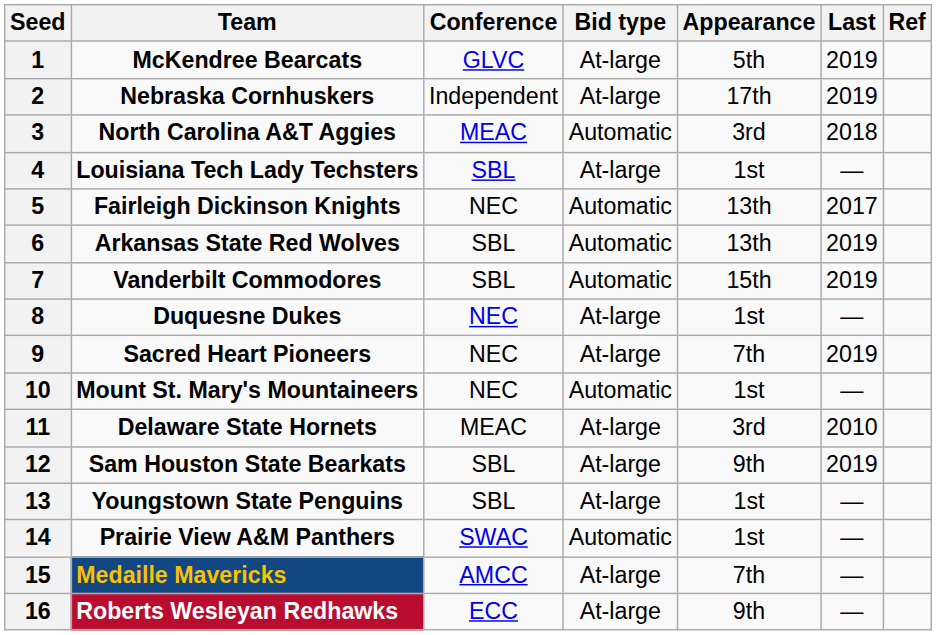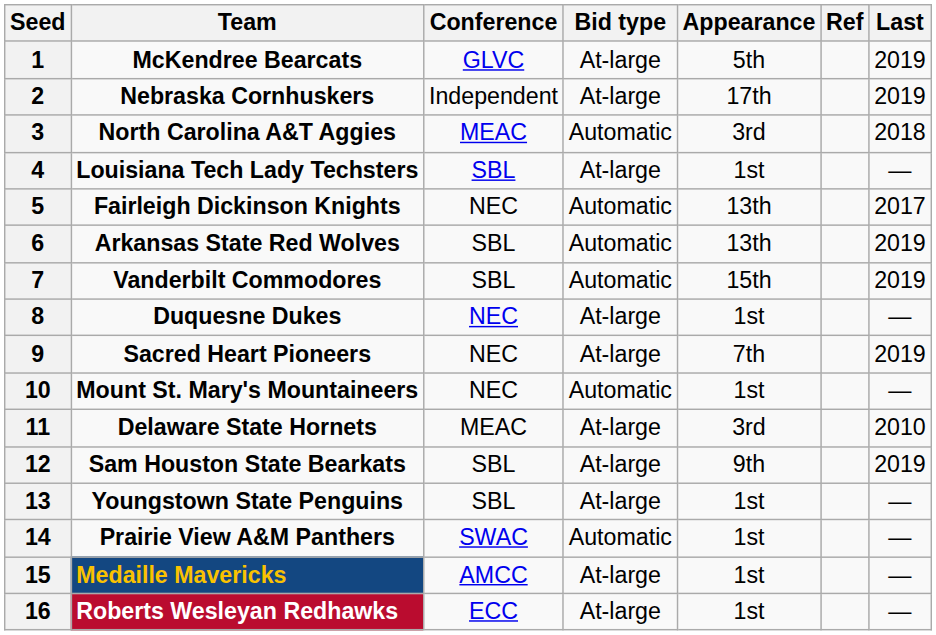columns swapped: (852, 22) <-> (907, 22)
(749, 574) 7th -> (749, 574) 1st
(749, 611) 9th -> (749, 611) 1st
